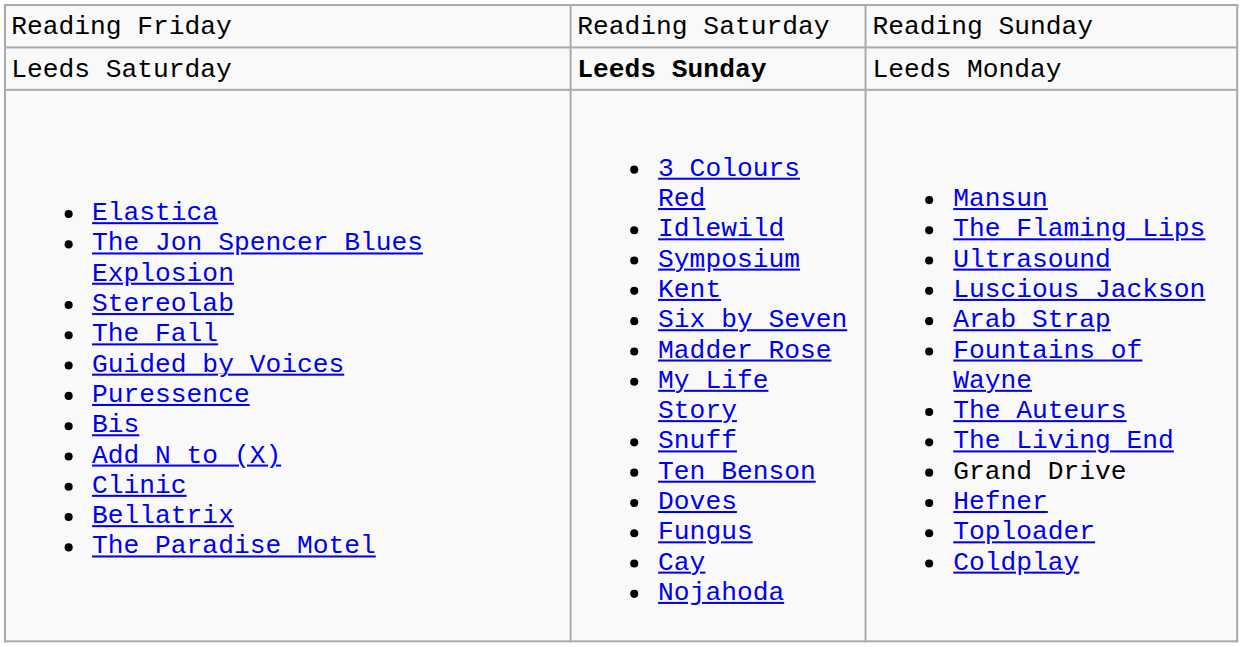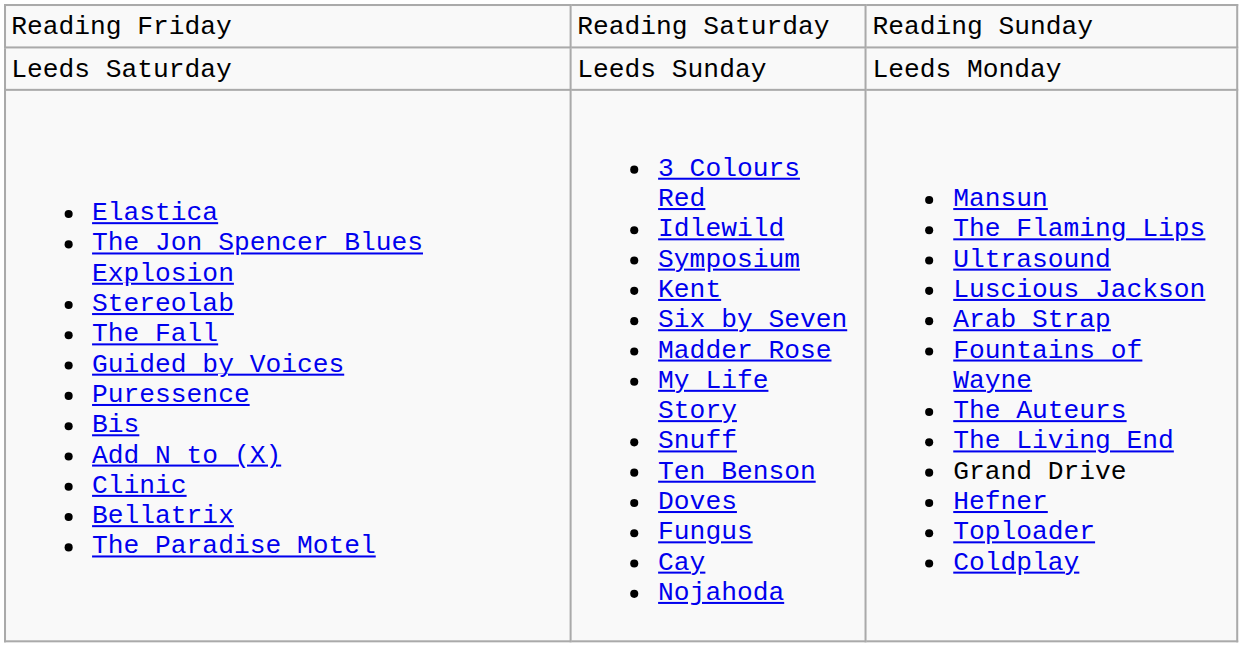(672, 69) bold -> (672, 69) normal
